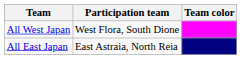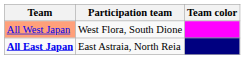(39, 29) no background -> (39, 29) lightsalmon background
(37, 46) normal -> (40, 46) bold
